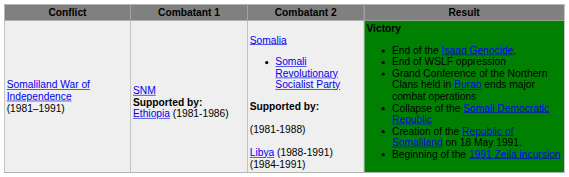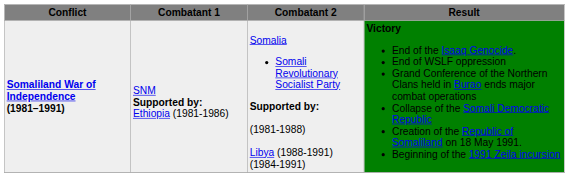(48, 96) normal -> (51, 96) bold
